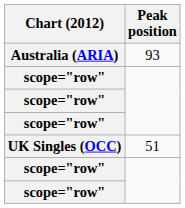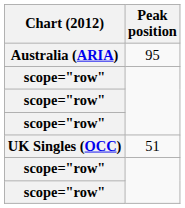(152, 54) 93 -> (152, 54) 95
